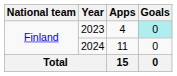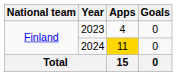(155, 29) paleturquoise background -> (155, 29) no background
(122, 46) no background -> (122, 46) gold background
